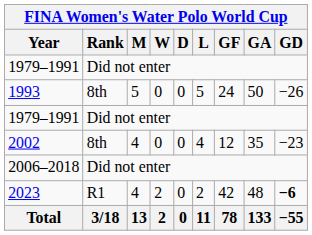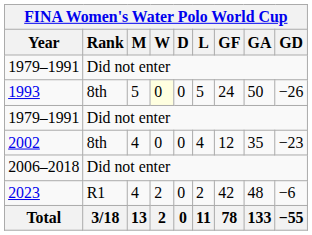(158, 92) no background -> (158, 92) lightyellow background
(287, 192) bold -> (287, 192) normal
